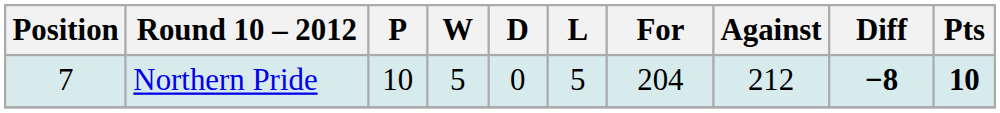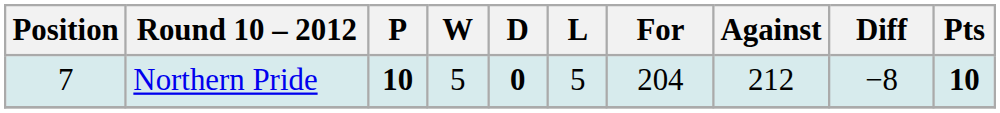(398, 80) normal -> (398, 80) bold
(518, 80) normal -> (518, 80) bold
(882, 80) bold -> (882, 80) normal
